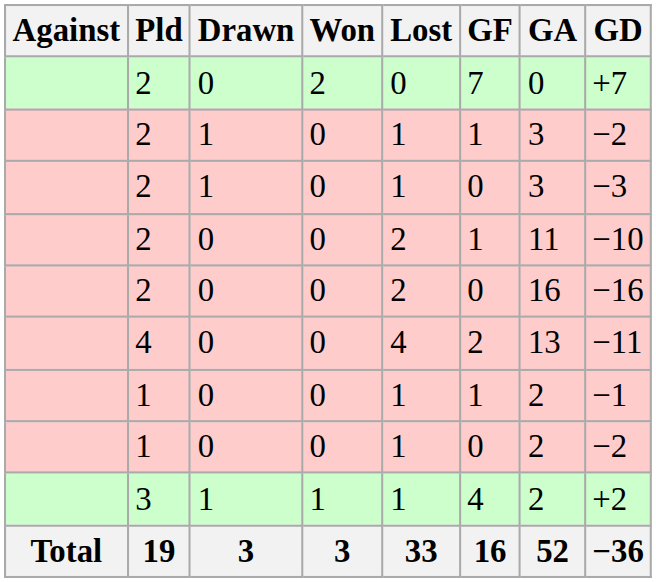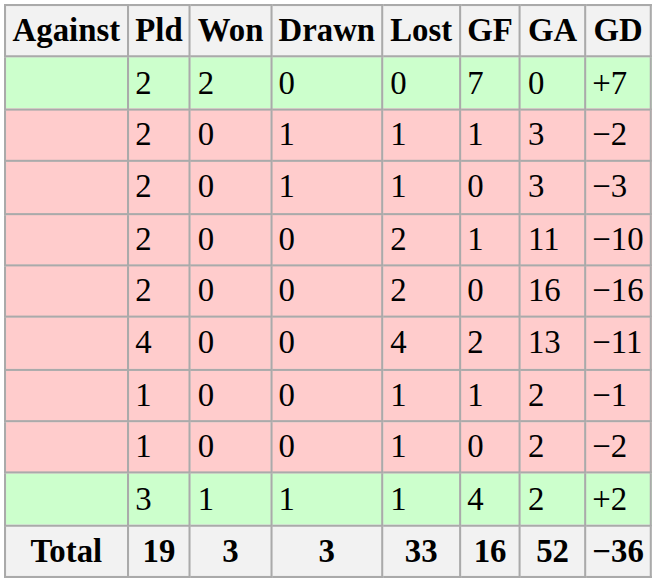columns swapped: (342, 30) <-> (246, 30)
